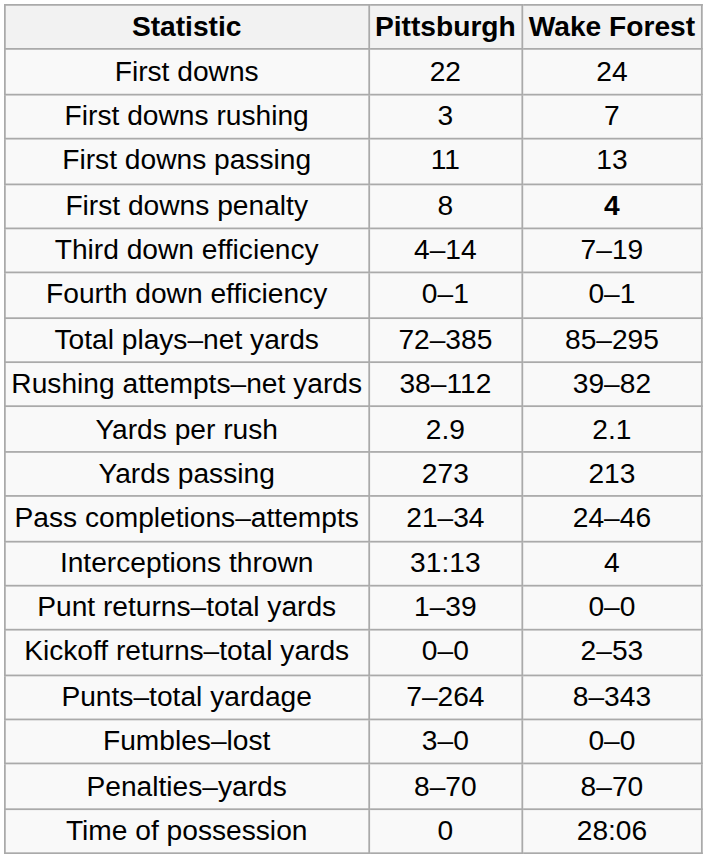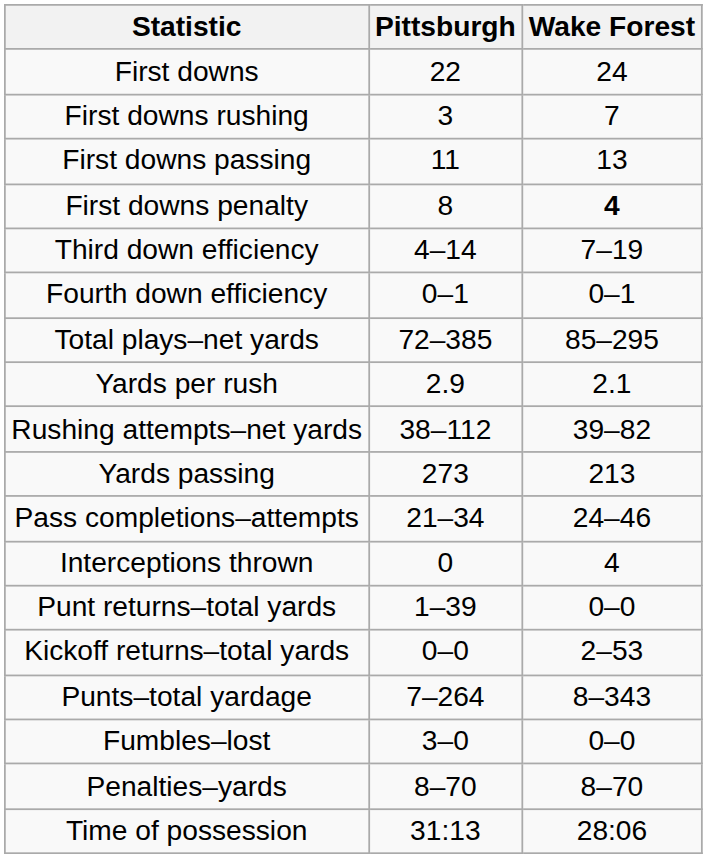rows swapped: (187, 384) <-> (187, 428)
(445, 562) 31:13 -> (445, 562) 0
(445, 830) 0 -> (445, 830) 31:13
